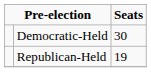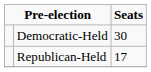(120, 56) 19 -> (120, 56) 17
